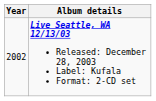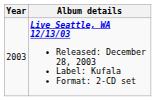(16, 57) 2002 -> (16, 57) 2003
